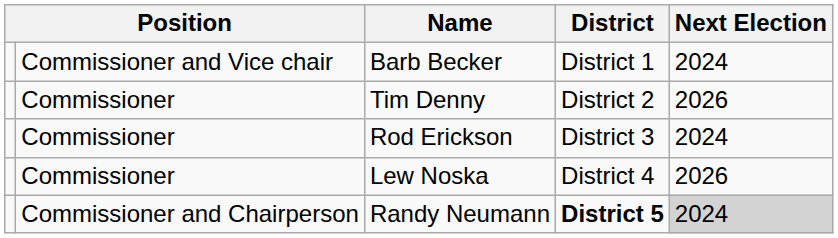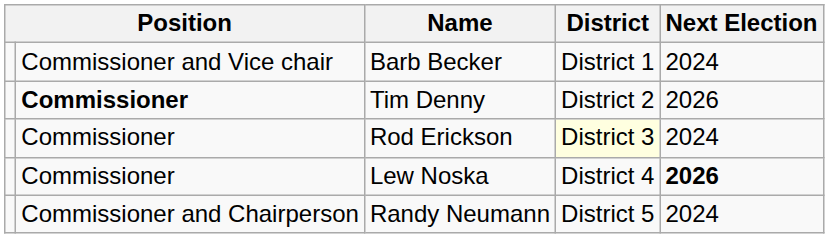(98, 99) normal -> (105, 99) bold
(608, 137) no background -> (608, 137) lightyellow background
(702, 175) normal -> (692, 175) bold
(612, 213) bold -> (608, 213) normal
(702, 213) lightgrey background -> (692, 213) no background
